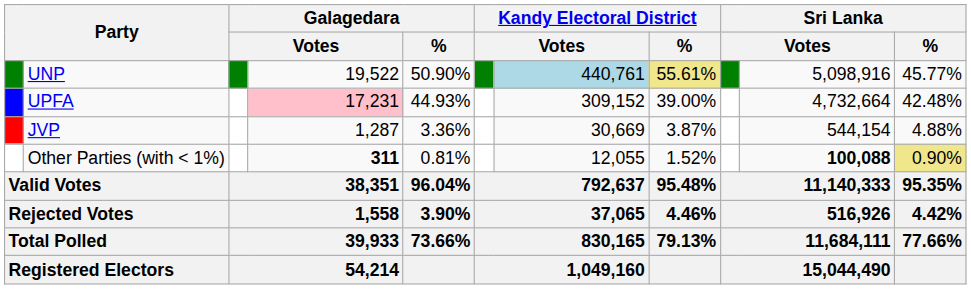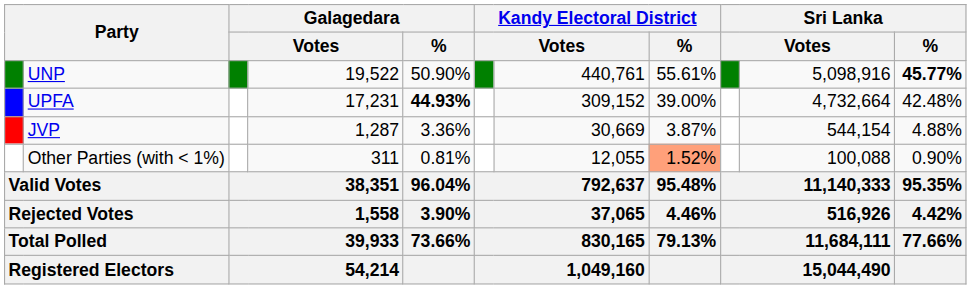(613, 74) lightblue background -> (613, 74) no background
(686, 74) khaki background -> (686, 74) no background
(932, 74) normal -> (932, 74) bold
(372, 102) pink background -> (372, 102) no background
(441, 102) normal -> (441, 102) bold
(385, 158) bold -> (385, 158) normal
(691, 158) no background -> (691, 158) lightsalmon background
(859, 158) bold -> (859, 158) normal
(937, 158) khaki background -> (937, 158) no background
